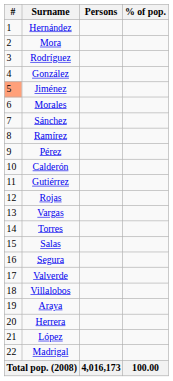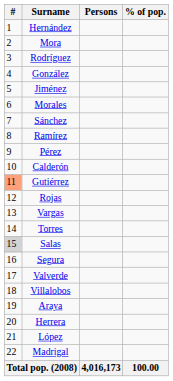(9, 89) lightsalmon background -> (9, 89) no background
(11, 182) no background -> (11, 182) lightsalmon background
(11, 244) no background -> (11, 244) lightgrey background
